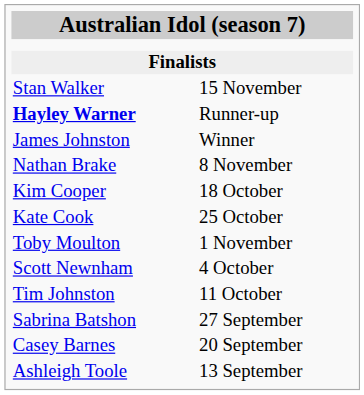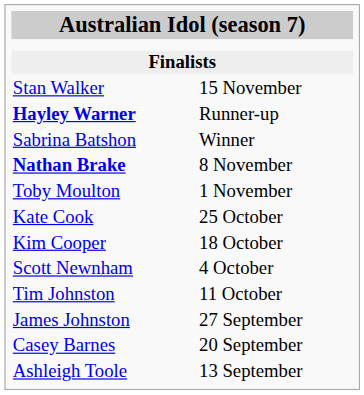(71, 139) James Johnston -> (74, 139) Sabrina Batshon
(65, 165) normal -> (69, 165) bold
(59, 191) Kim Cooper -> (67, 191) Toby Moulton
(241, 191) 18 October -> (246, 191) 1 November
(67, 242) Toby Moulton -> (59, 242) Kim Cooper
(246, 242) 1 November -> (241, 242) 18 October
(74, 320) Sabrina Batshon -> (71, 320) James Johnston
